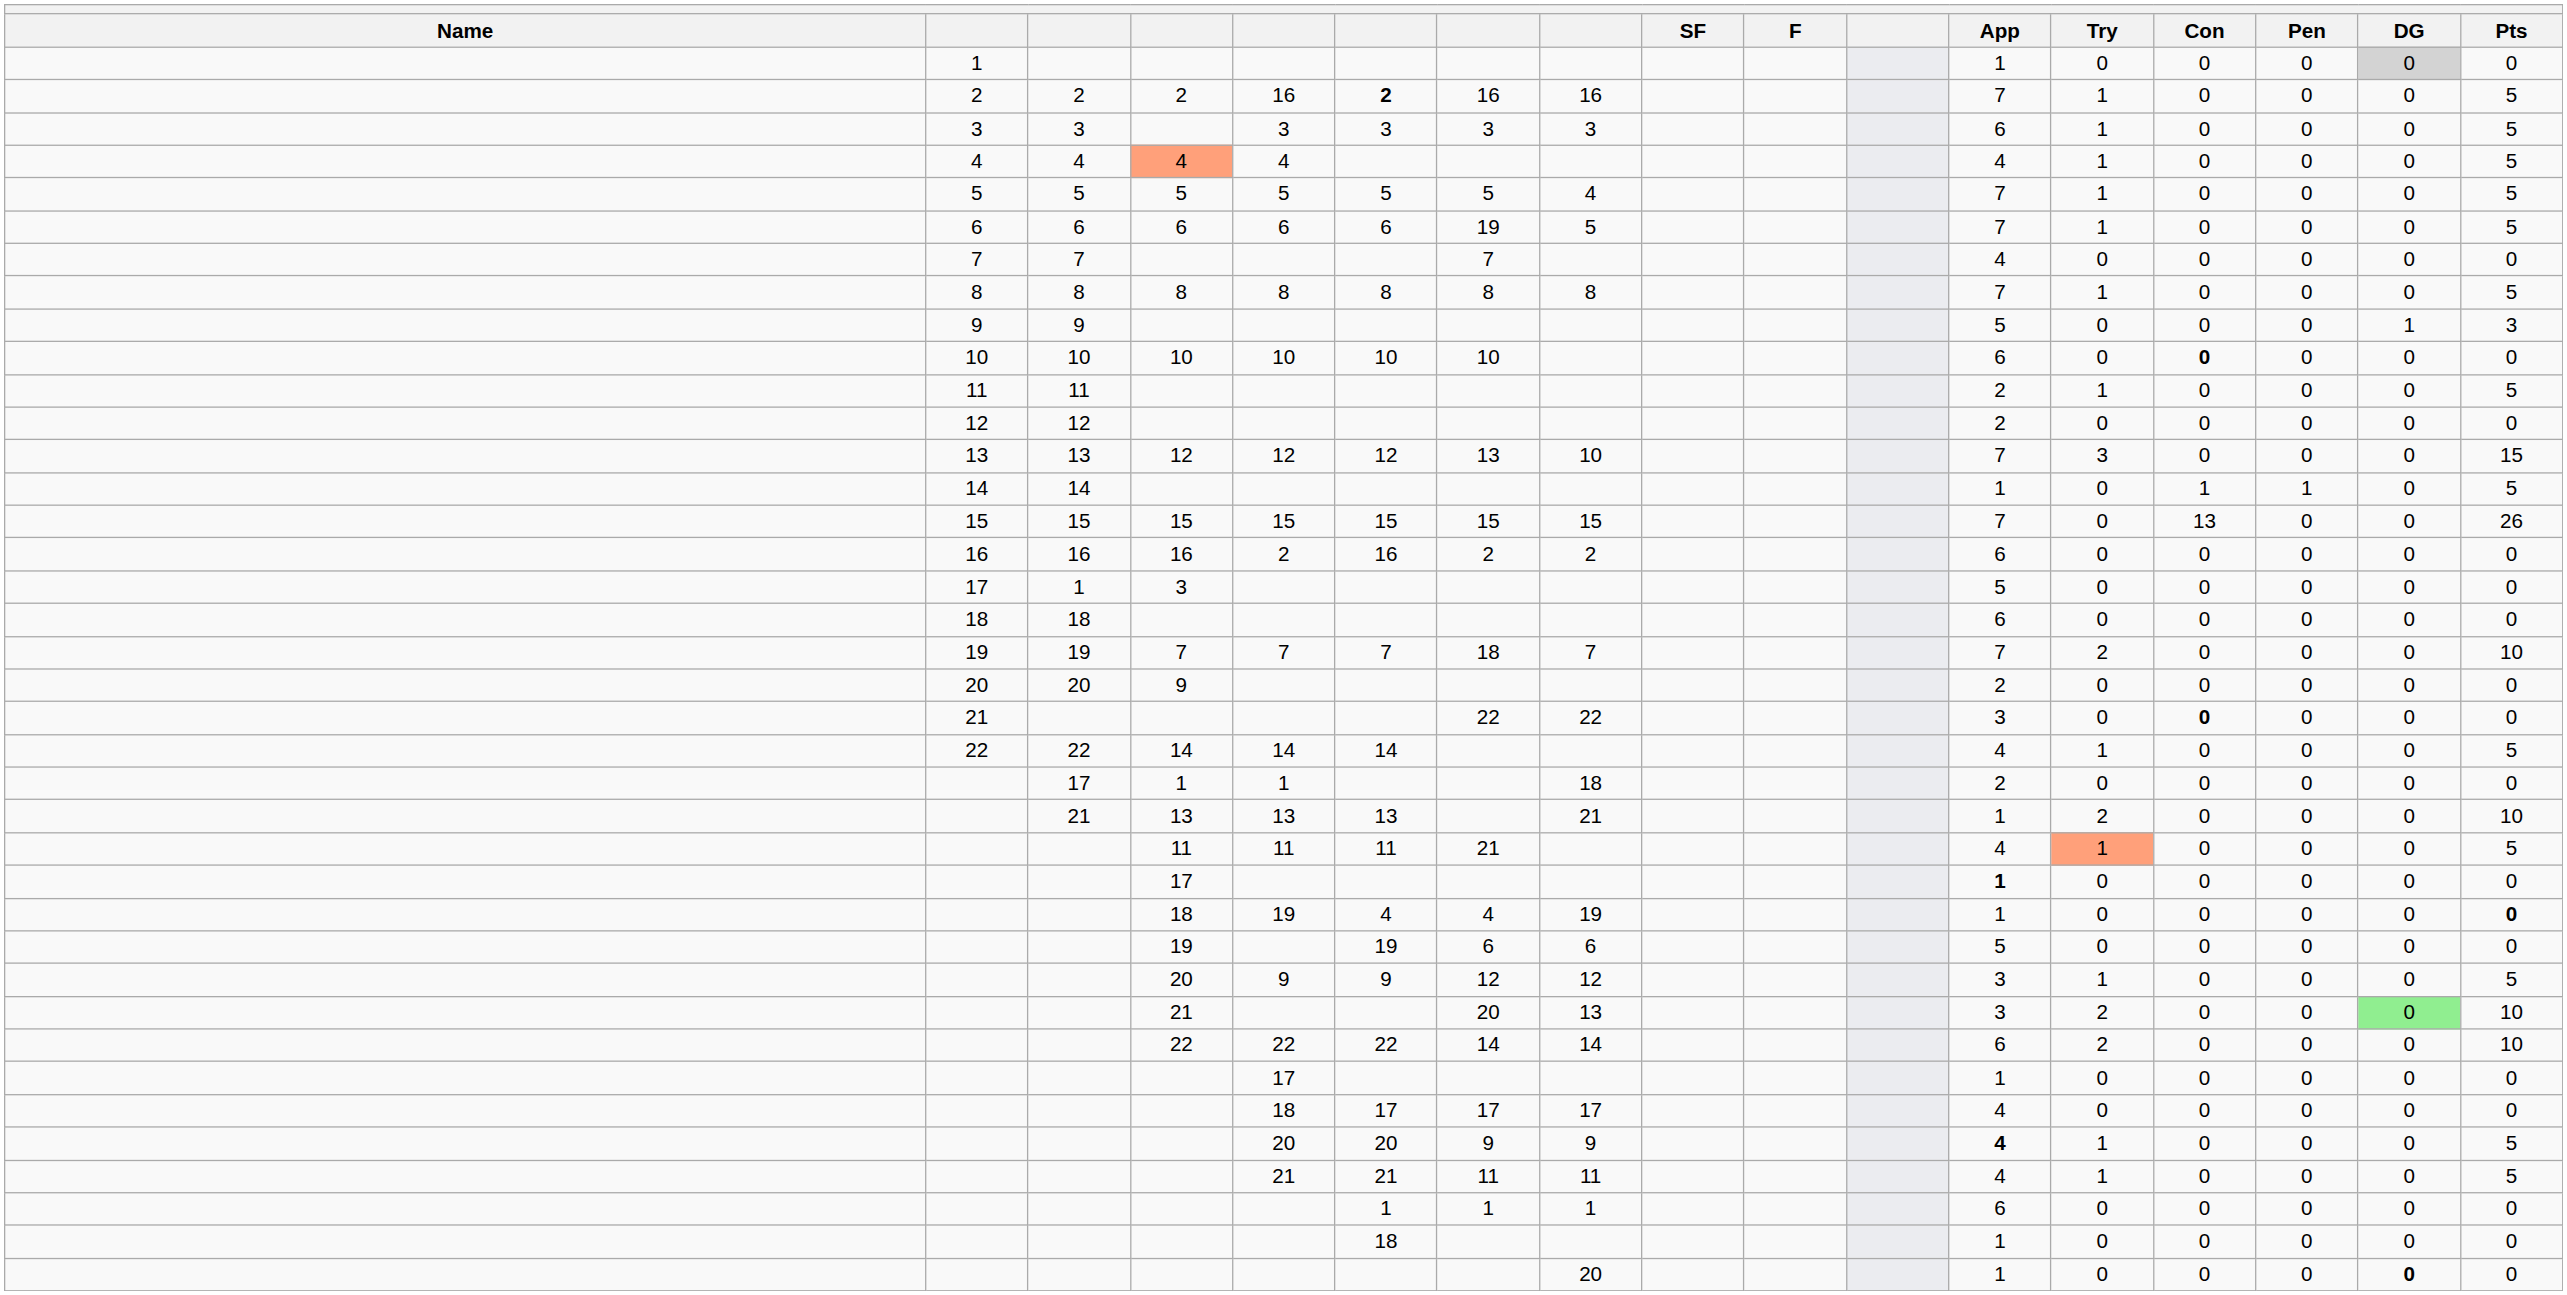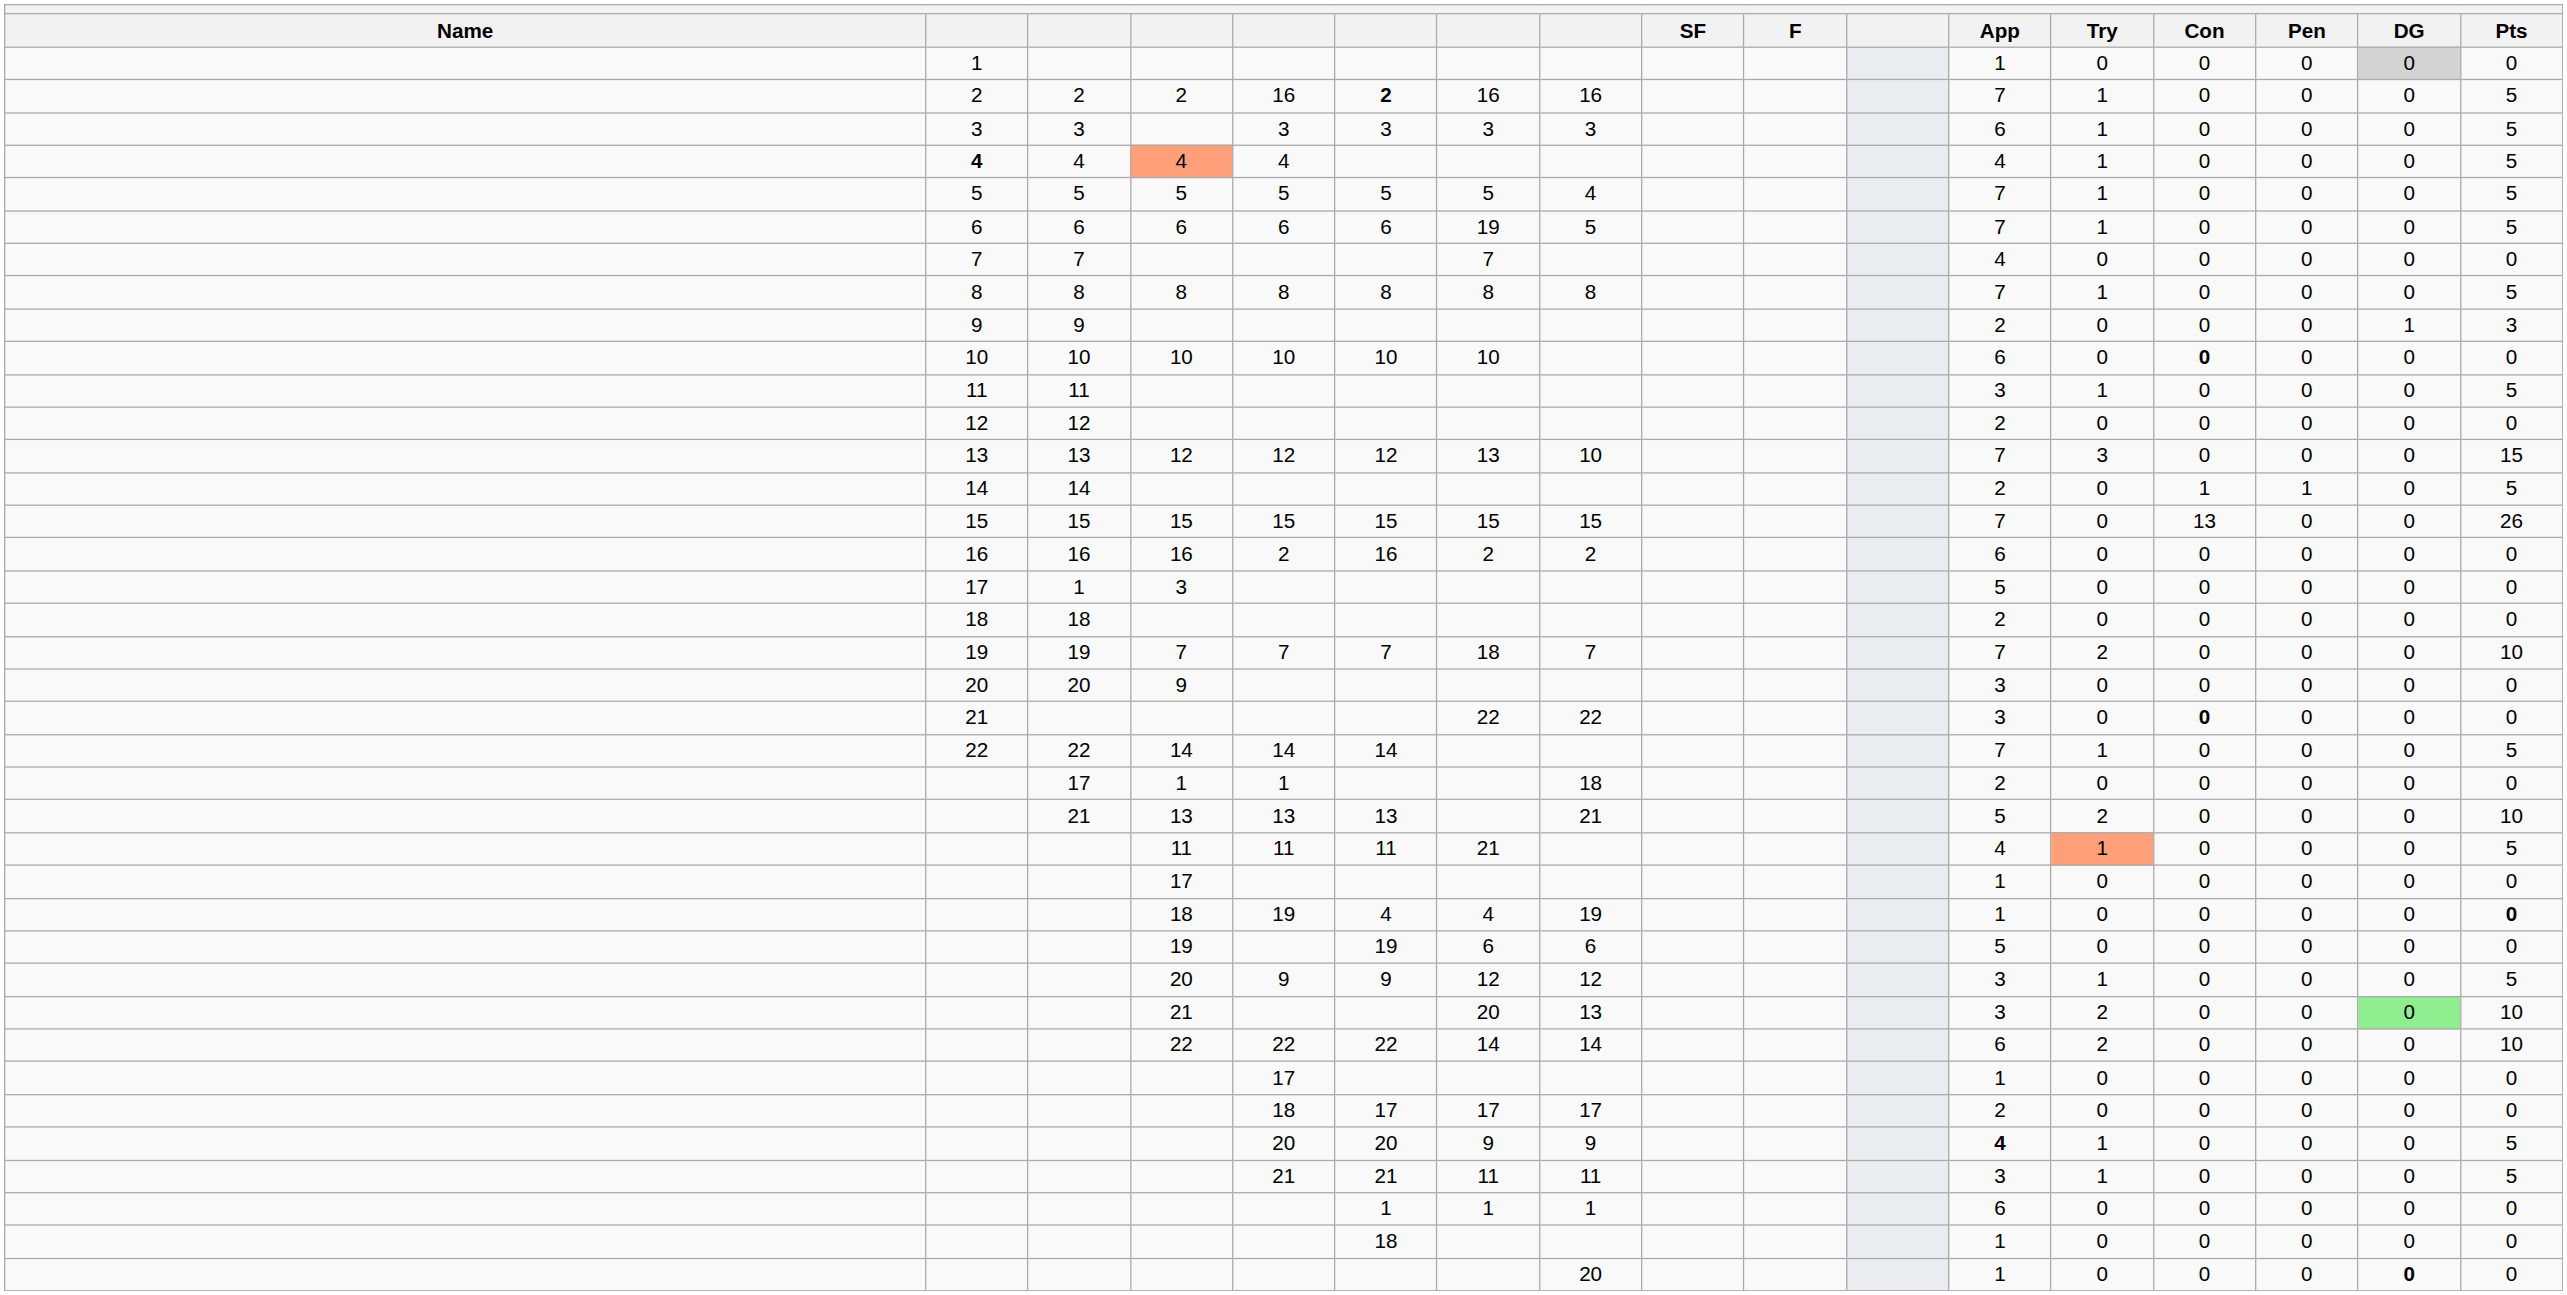(977, 161) normal -> (977, 161) bold
(2000, 324) 5 -> (2000, 324) 2
(2000, 390) 2 -> (2000, 390) 3
(2000, 488) 1 -> (2000, 488) 2
(2000, 619) 6 -> (2000, 619) 2
(2000, 685) 2 -> (2000, 685) 3
(2000, 750) 4 -> (2000, 750) 7
(2000, 815) 1 -> (2000, 815) 5
(2000, 881) bold -> (2000, 881) normal
(2000, 1110) 4 -> (2000, 1110) 2
(2000, 1176) 4 -> (2000, 1176) 3
